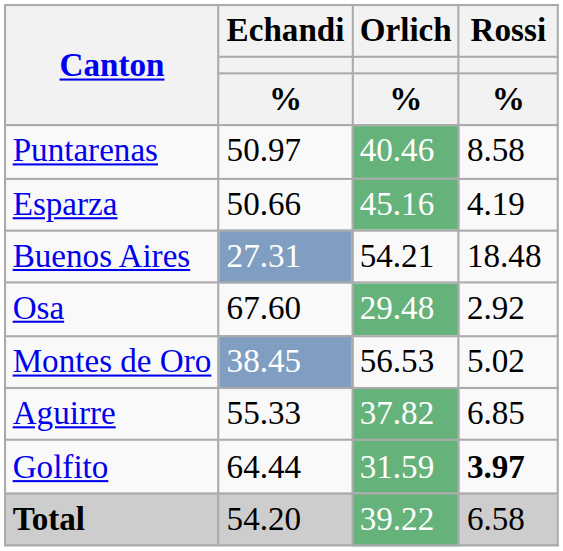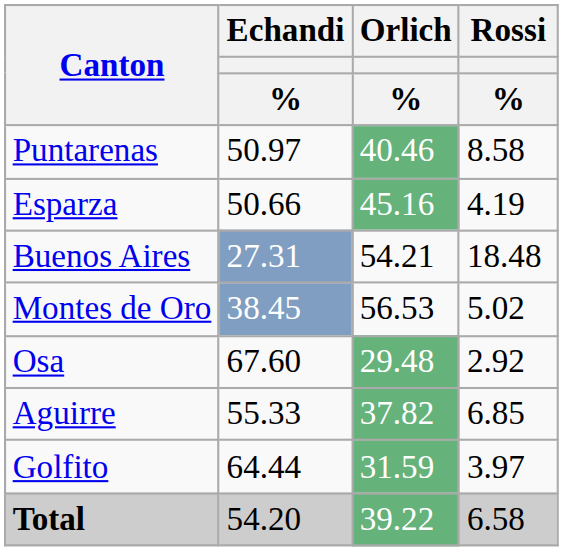rows swapped: (112, 361) <-> (38, 308)
(496, 466) bold -> (496, 466) normal
